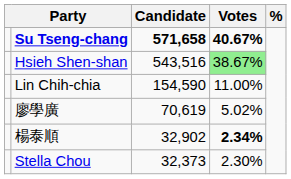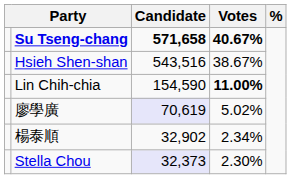(238, 62) lightgreen background -> (238, 62) no background
(238, 86) normal -> (238, 86) bold
(183, 110) no background -> (183, 110) lavender background
(242, 137) bold -> (242, 137) normal
(183, 161) no background -> (183, 161) lavender background
